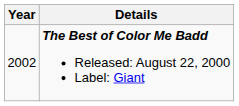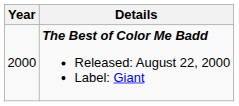(22, 62) 2002 -> (22, 62) 2000
